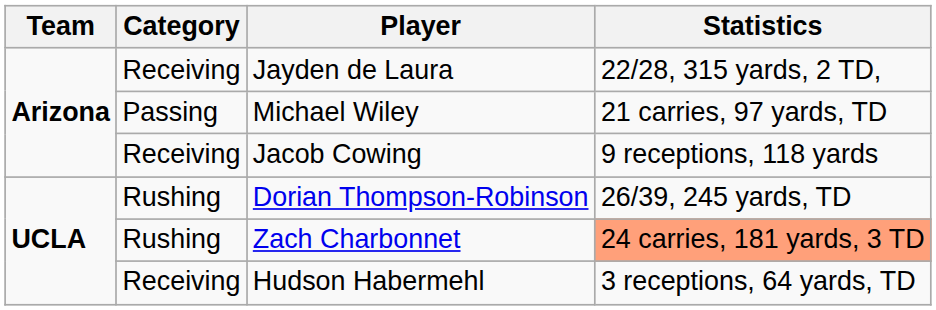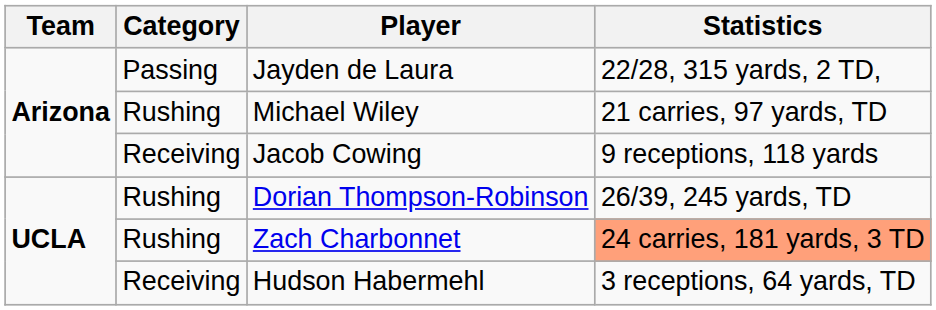(181, 69) Receiving -> (170, 69) Passing
(170, 111) Passing -> (172, 111) Rushing
